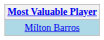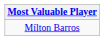(52, 27) lightblue background -> (52, 27) no background
